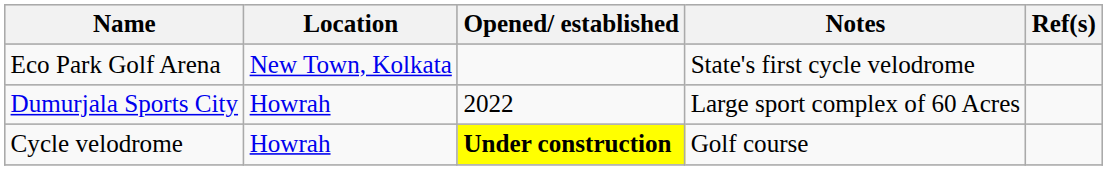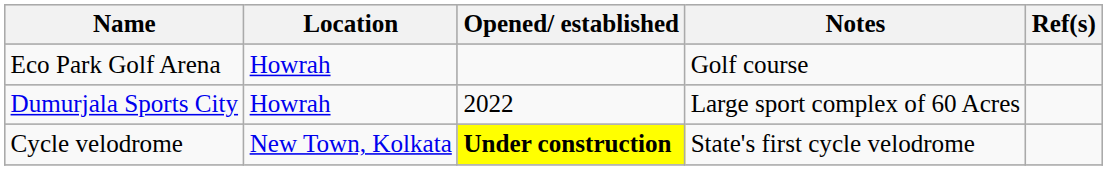(351, 64) New Town, Kolkata -> (290, 64) Howrah
(833, 64) State's first cycle velodrome -> (750, 64) Golf course
(290, 143) Howrah -> (351, 143) New Town, Kolkata
(750, 143) Golf course -> (833, 143) State's first cycle velodrome
